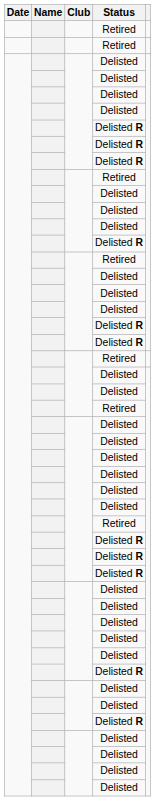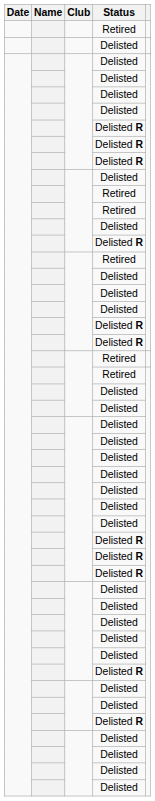(119, 45) Retired -> (119, 45) Delisted
(119, 177) Retired -> (119, 177) Delisted
(119, 194) Delisted -> (119, 194) Retired
(119, 210) Delisted -> (119, 210) Retired
(119, 375) Delisted -> (119, 375) Retired
(119, 408) Retired -> (119, 408) Delisted
(119, 524) Retired -> (119, 524) Delisted
